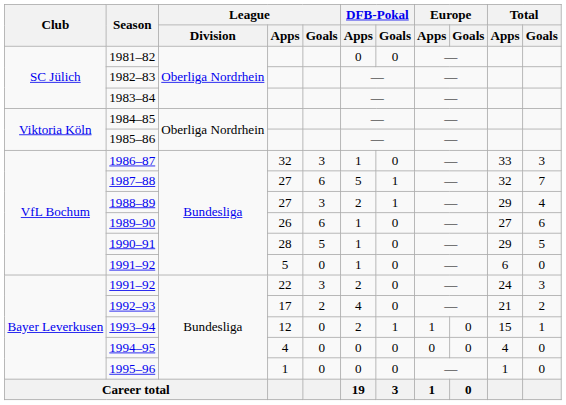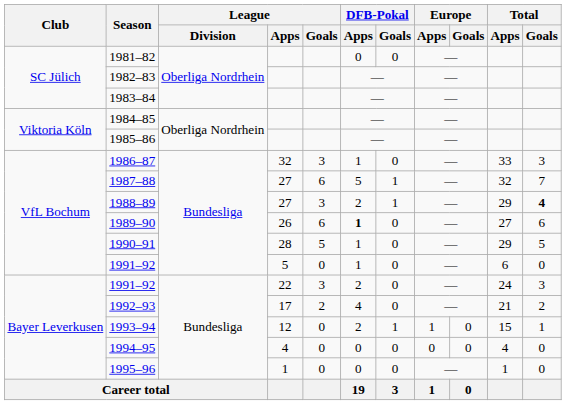(542, 202) normal -> (542, 202) bold
(358, 222) normal -> (358, 222) bold
